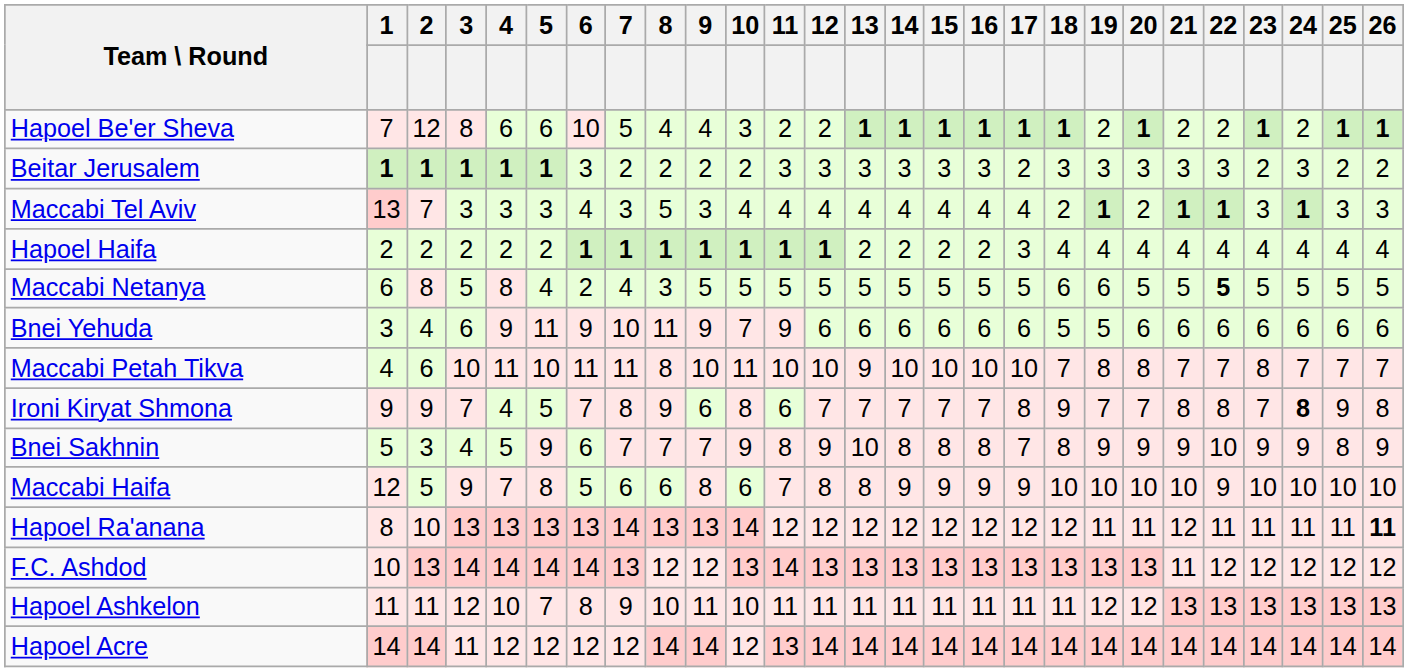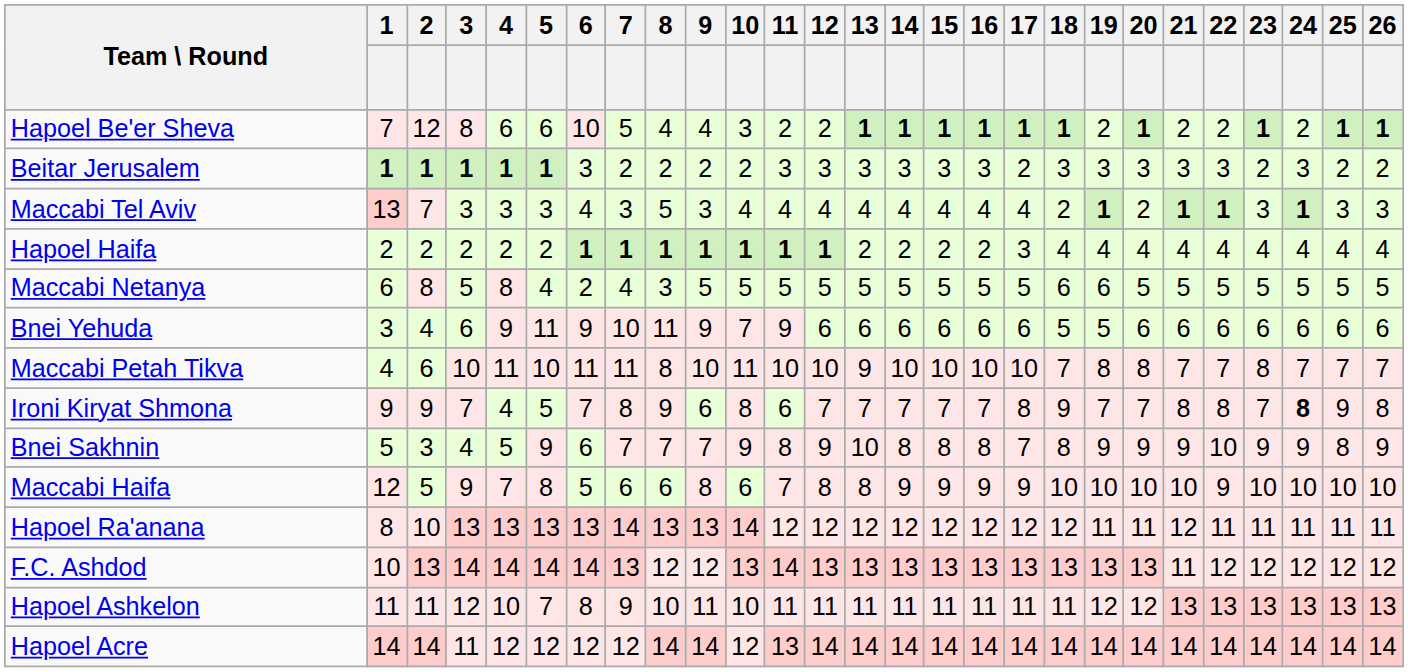(1223, 289) bold -> (1223, 289) normal
(1383, 527) bold -> (1383, 527) normal
